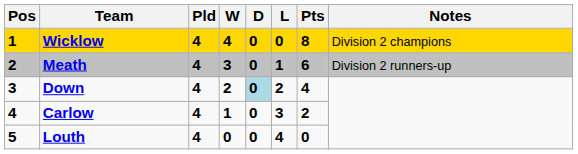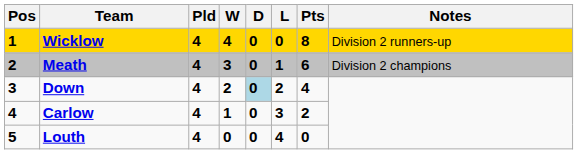(392, 41) Division 2 champions -> (392, 41) Division 2 runners-up
(392, 65) Division 2 runners-up -> (392, 65) Division 2 champions
